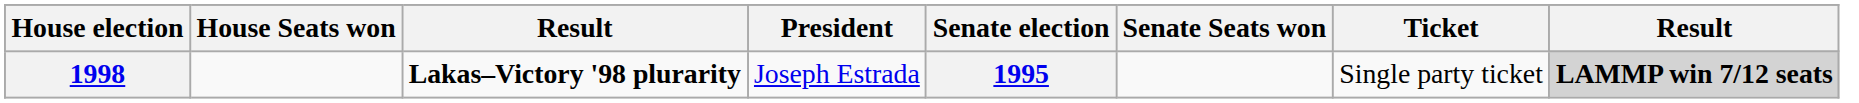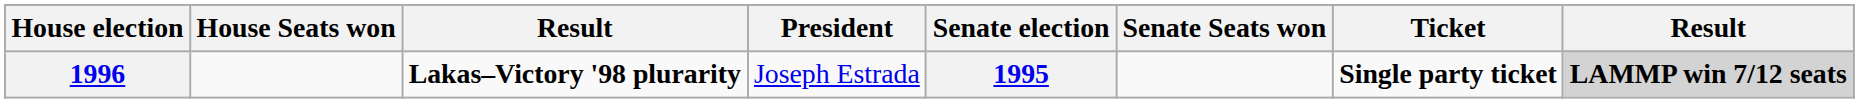(97, 73) 1998 -> (97, 73) 1996
(1441, 73) normal -> (1448, 73) bold
